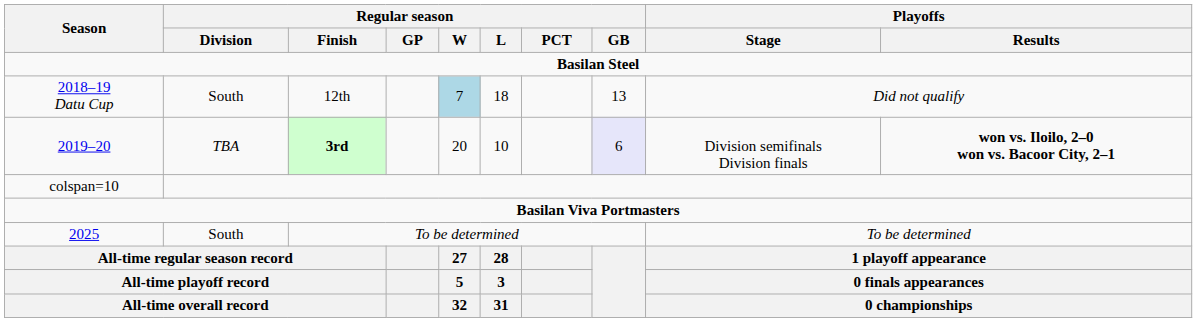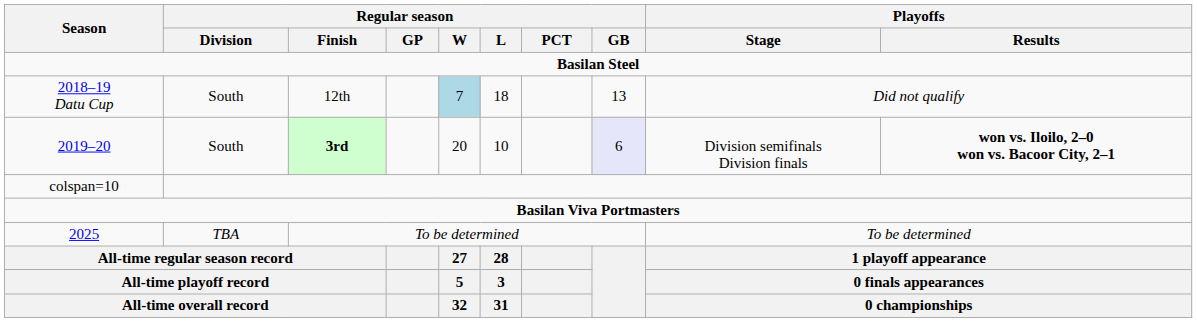(226, 145) TBA -> (226, 145) South
(226, 234) South -> (226, 234) TBA
